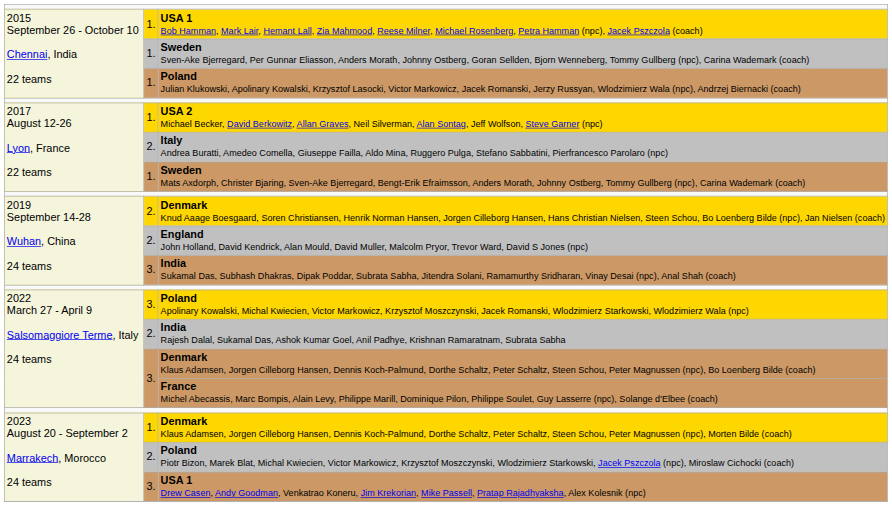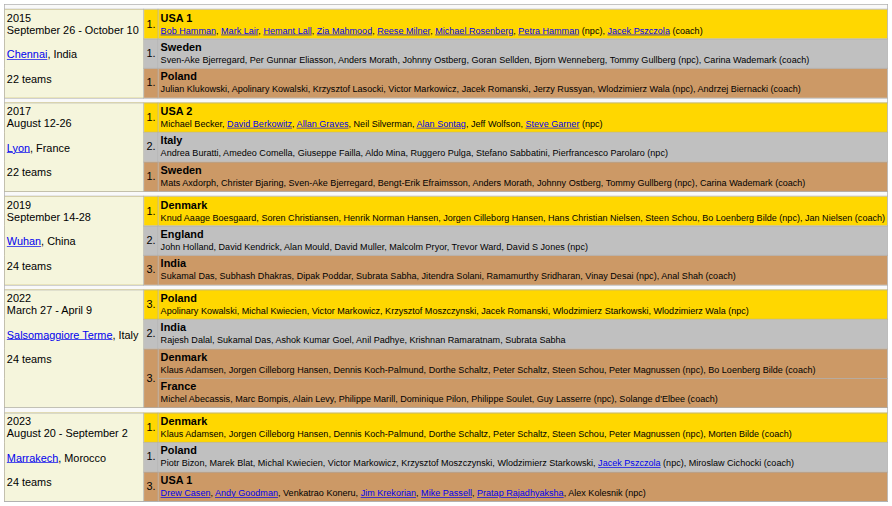(151, 211) 2. -> (151, 211) 1.
(151, 457) 2. -> (151, 457) 1.
